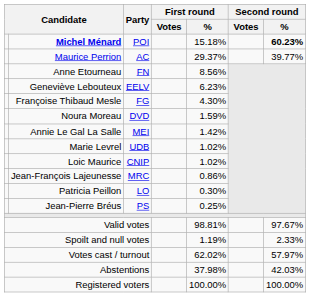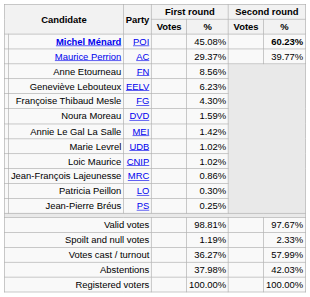(210, 42) 15.18% -> (210, 42) 45.08%
(210, 255) 62.02% -> (210, 255) 36.27%
(287, 255) 57.97% -> (287, 255) 57.99%
